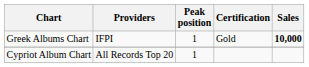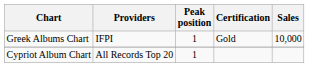(288, 39) bold -> (288, 39) normal
